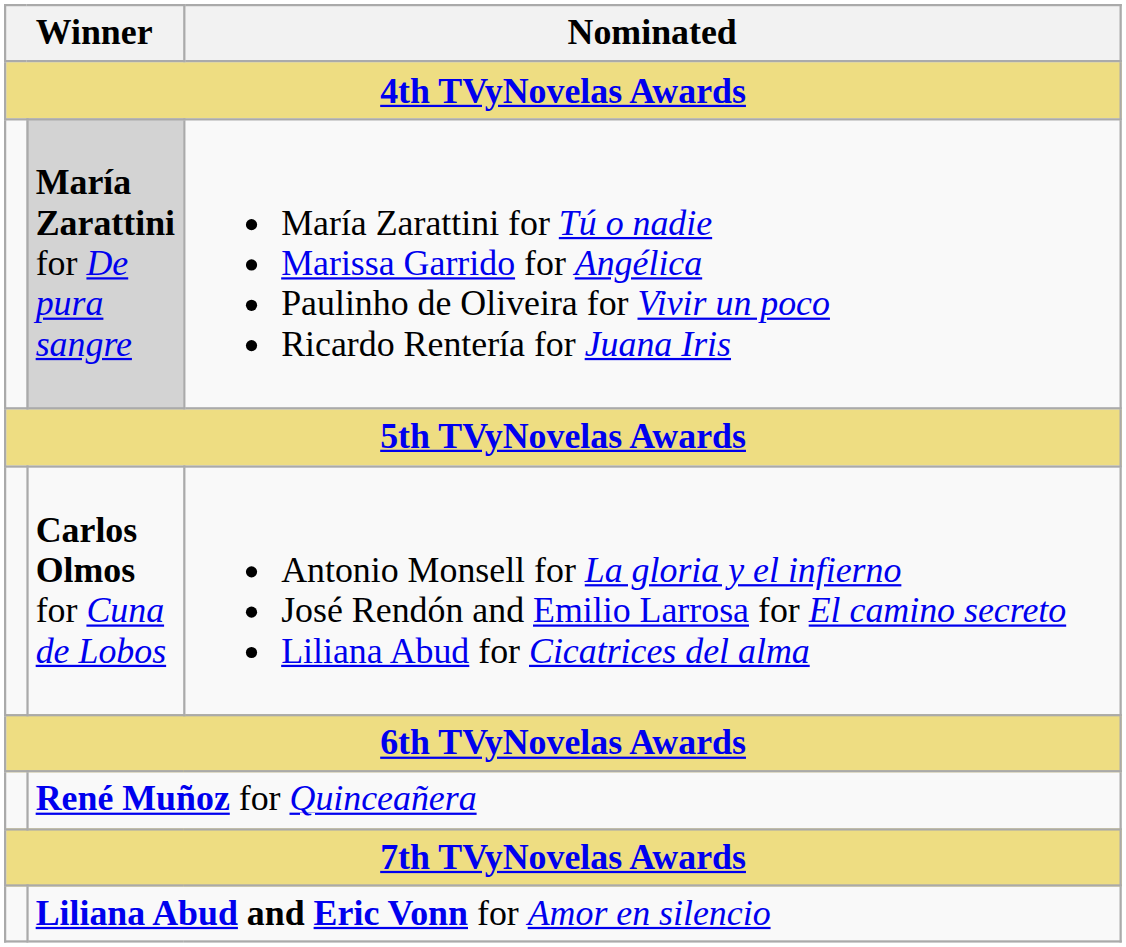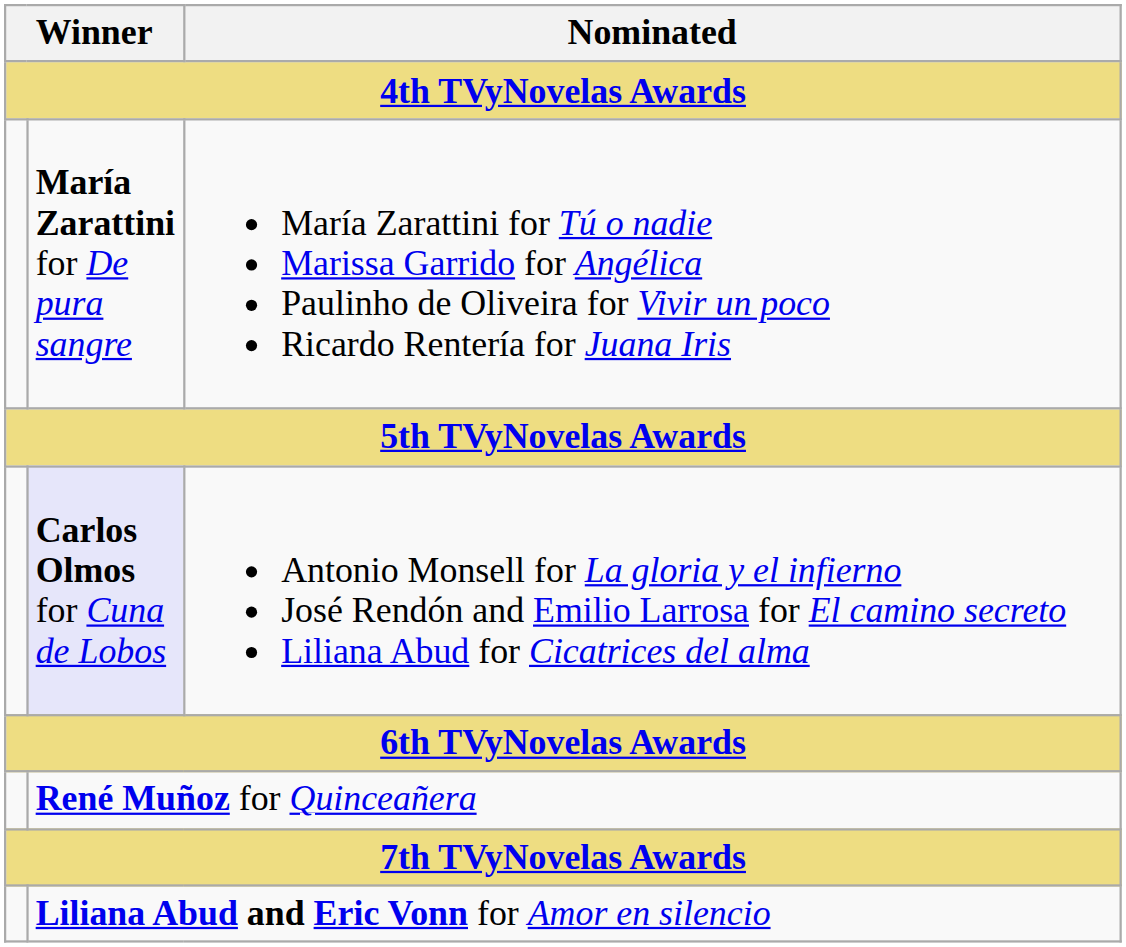(105, 263) lightgrey background -> (105, 263) no background
(101, 589) no background -> (101, 589) lavender background
